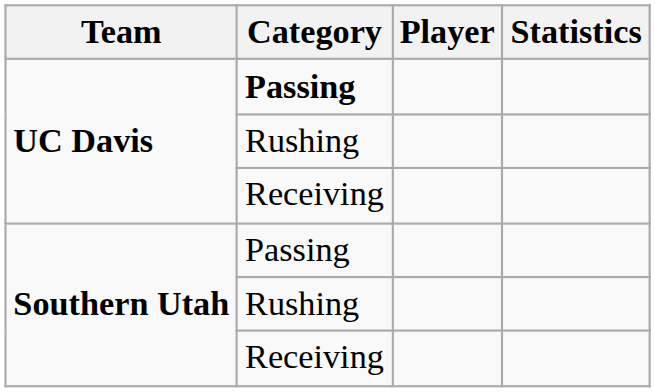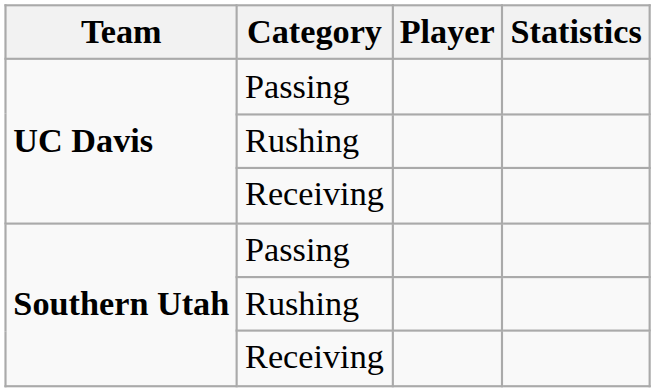(300, 86) bold -> (297, 86) normal
